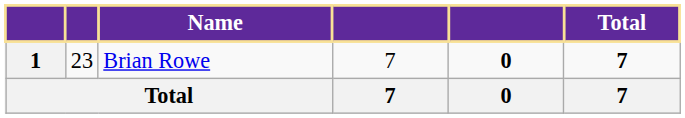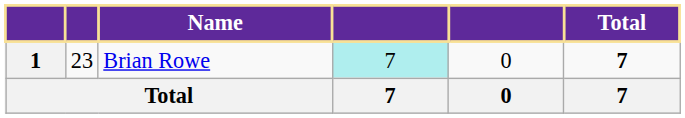(390, 60) no background -> (390, 60) paleturquoise background
(506, 60) bold -> (506, 60) normal
